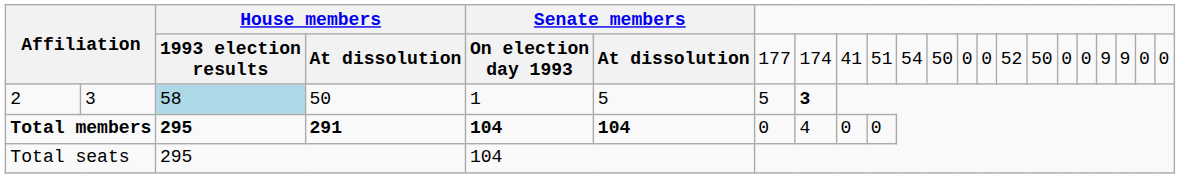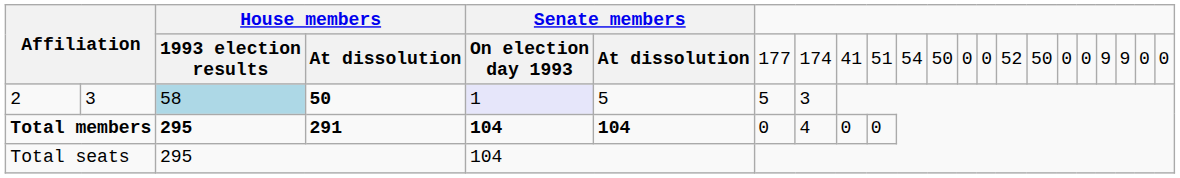(320, 99) normal -> (320, 99) bold
(475, 99) no background -> (475, 99) lavender background
(805, 99) bold -> (805, 99) normal
